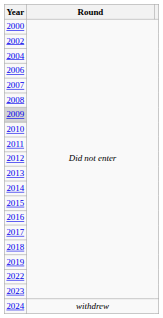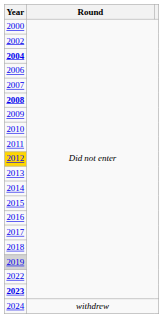(15, 56) normal -> (15, 56) bold
(15, 100) normal -> (15, 100) bold
(15, 115) lightgrey background -> (15, 115) no background
(15, 159) no background -> (15, 159) gold background
(15, 262) no background -> (15, 262) lightgrey background
(15, 292) normal -> (15, 292) bold
